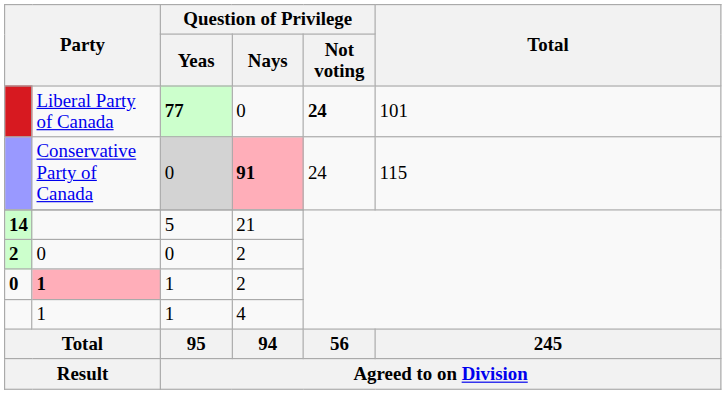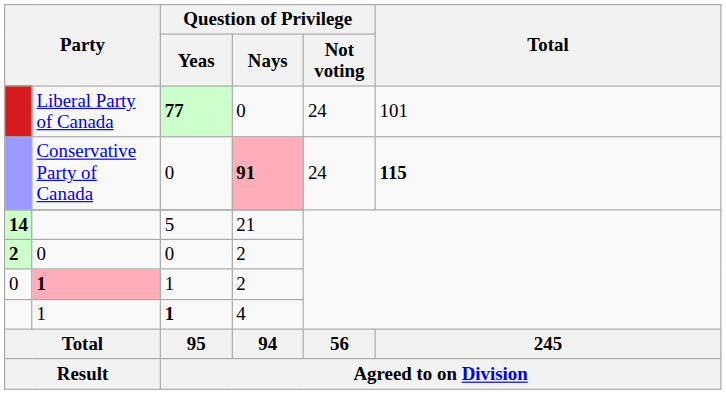(317, 111) bold -> (317, 111) normal
(169, 173) lightgrey background -> (169, 173) no background
(393, 173) normal -> (393, 173) bold
(14, 284) bold -> (14, 284) normal
(169, 314) normal -> (169, 314) bold
